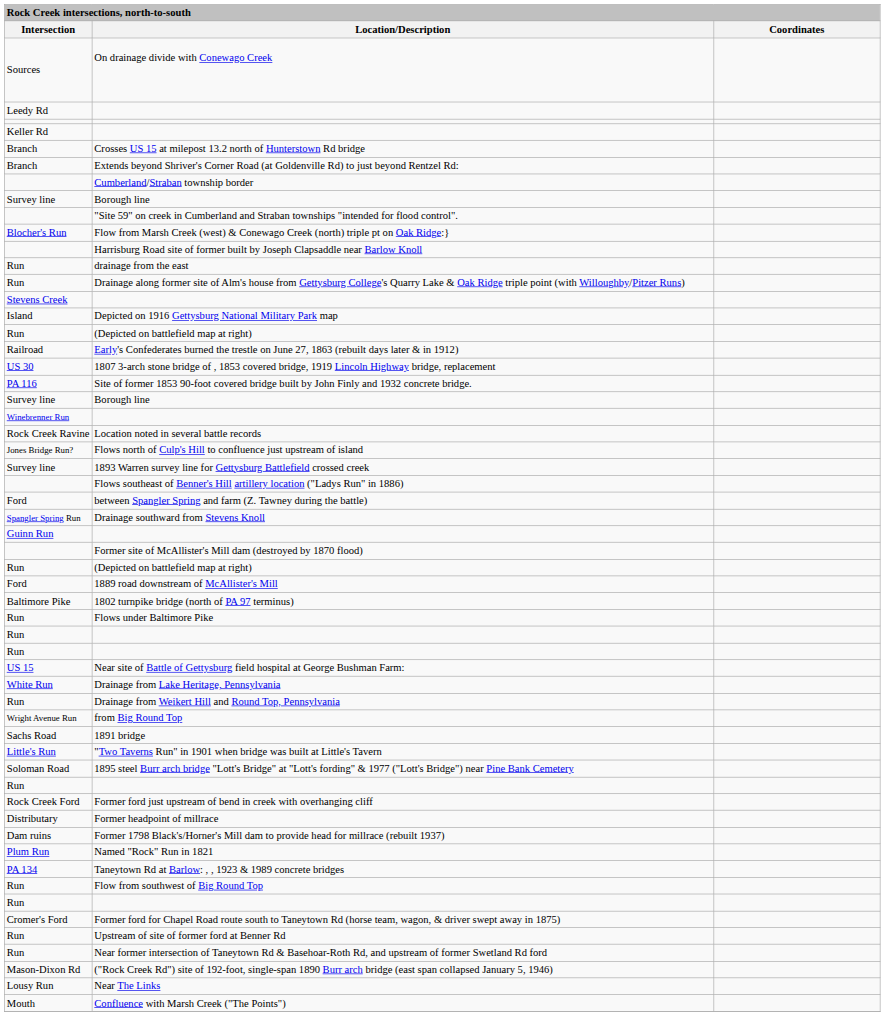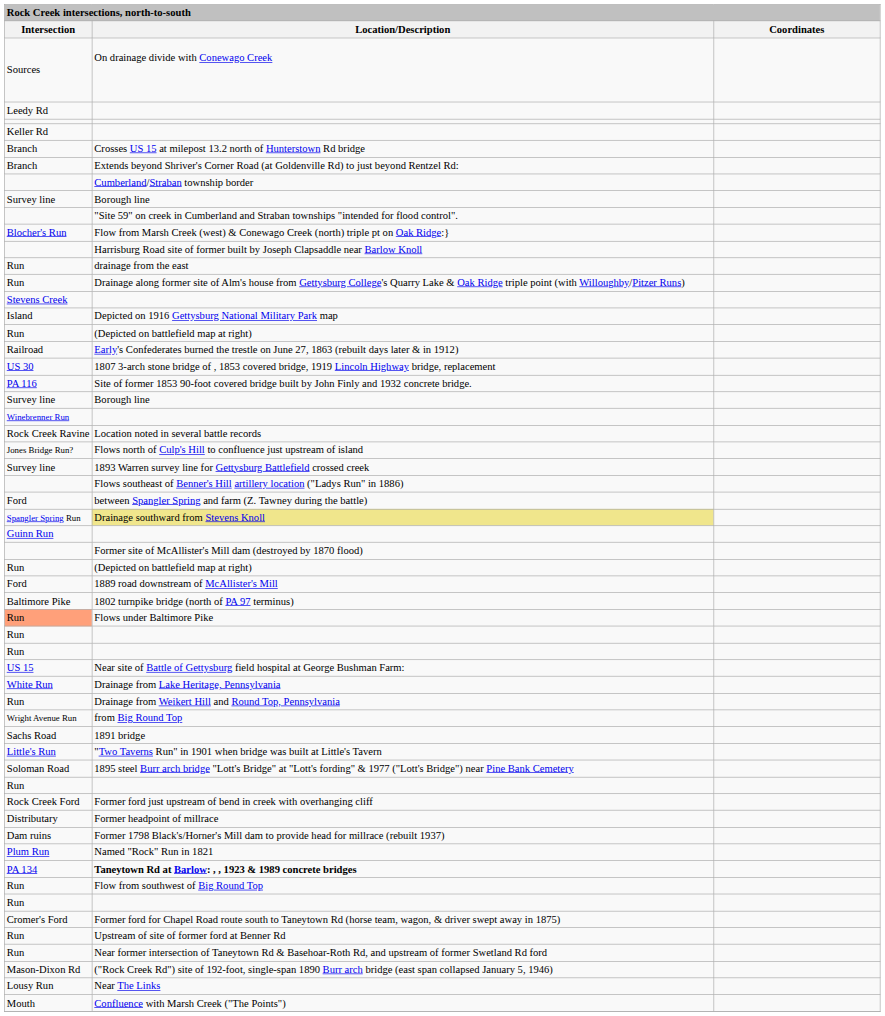(180, 517) no background -> (180, 517) khaki background
(16, 617) no background -> (16, 617) lightsalmon background
(219, 869) normal -> (225, 869) bold
